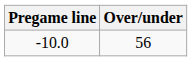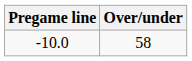(143, 43) 56 -> (143, 43) 58
